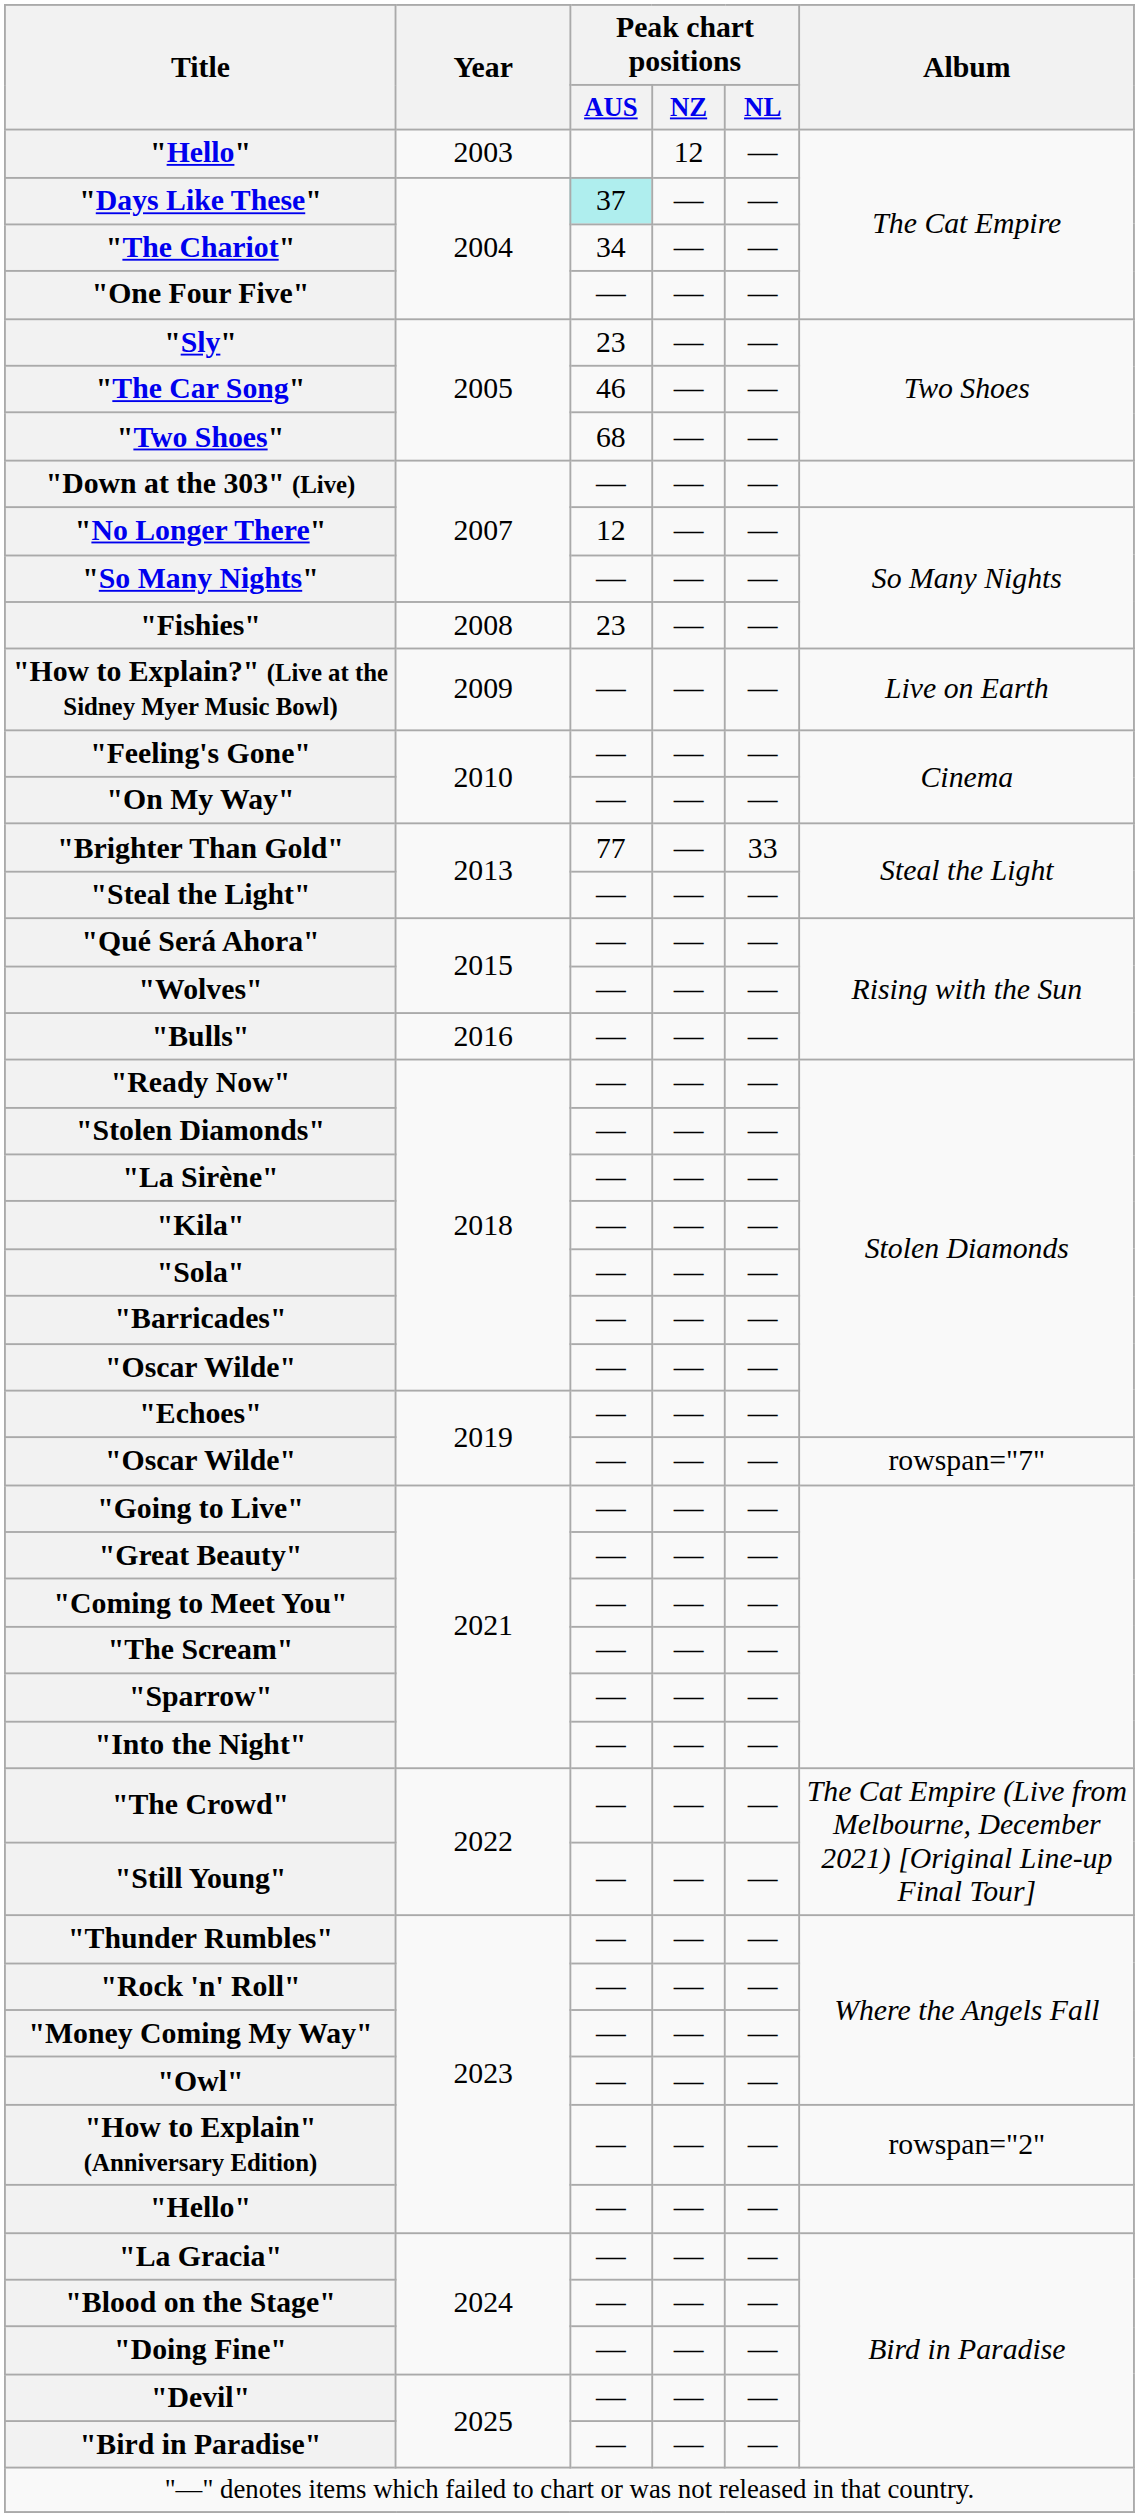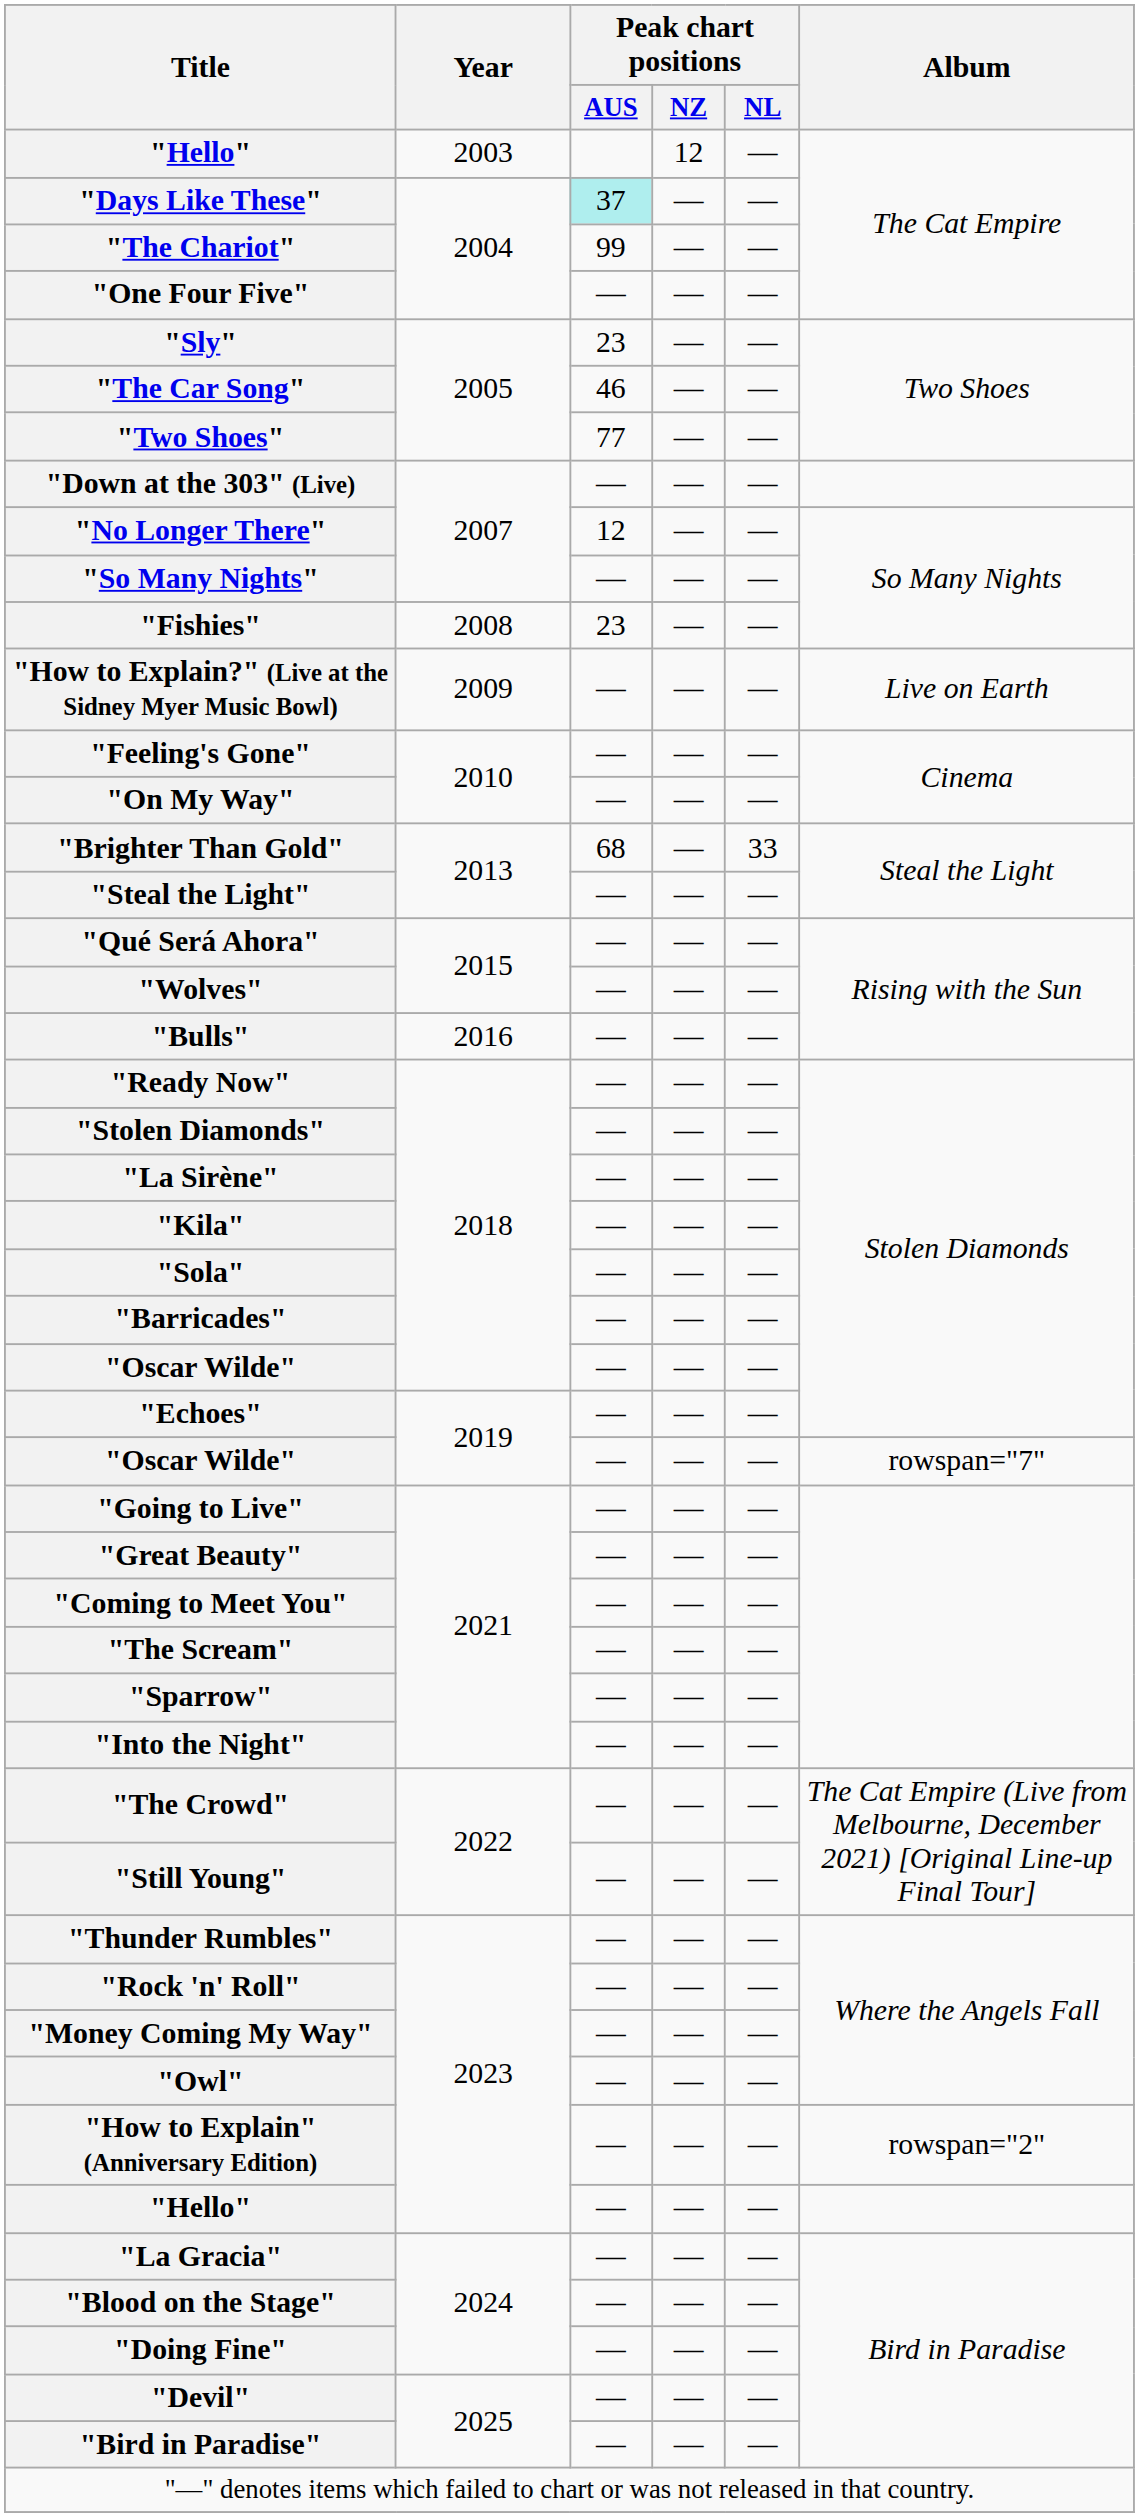(611, 247) 34 -> (611, 247) 99
(611, 436) 68 -> (611, 436) 77
(611, 847) 77 -> (611, 847) 68
